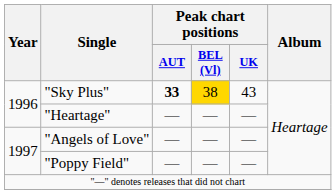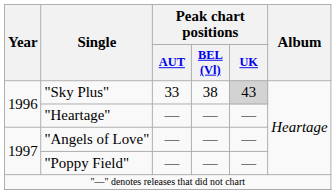(172, 92) bold -> (172, 92) normal
(210, 92) gold background -> (210, 92) no background
(249, 92) no background -> (249, 92) lightgrey background
